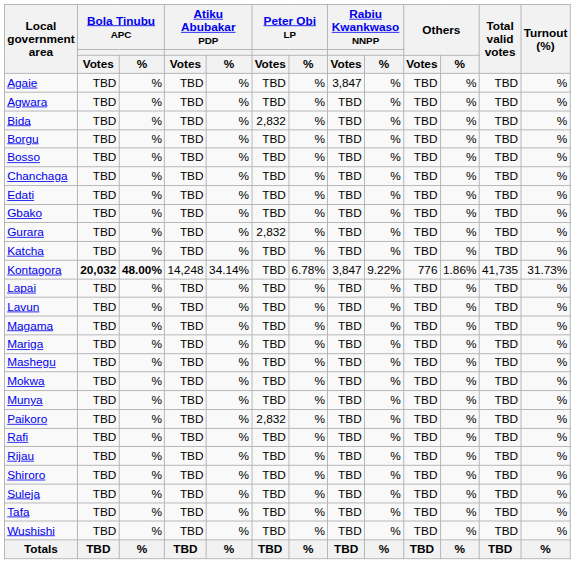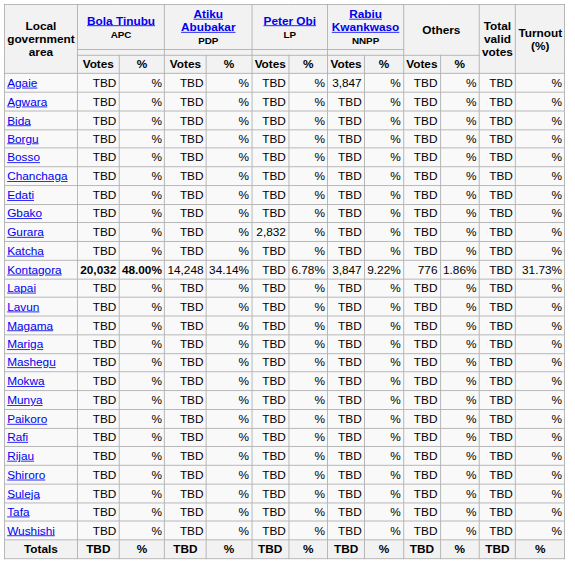(271, 121) 2,832 -> (274, 121) TBD
(500, 270) 41,735 -> (501, 270) TBD
(271, 419) 2,832 -> (274, 419) TBD
